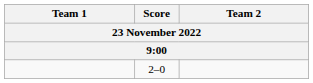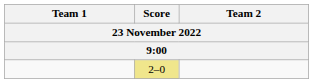(157, 69) no background -> (157, 69) khaki background
